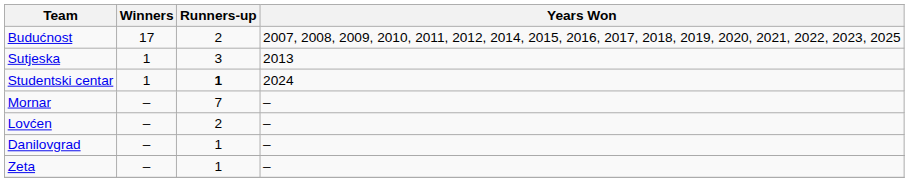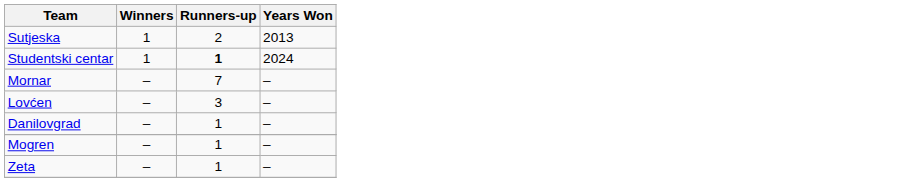- row: (40, 37)
(218, 59) 3 -> (218, 37) 2
(218, 124) 2 -> (218, 102) 3
+ row: (31, 145)
